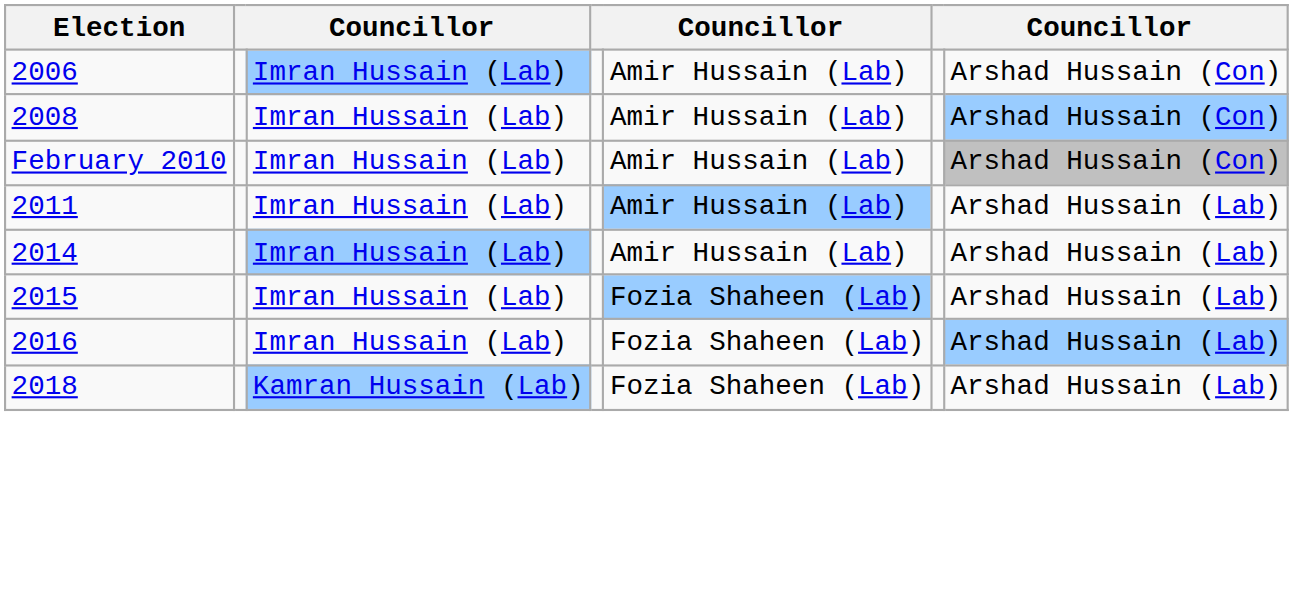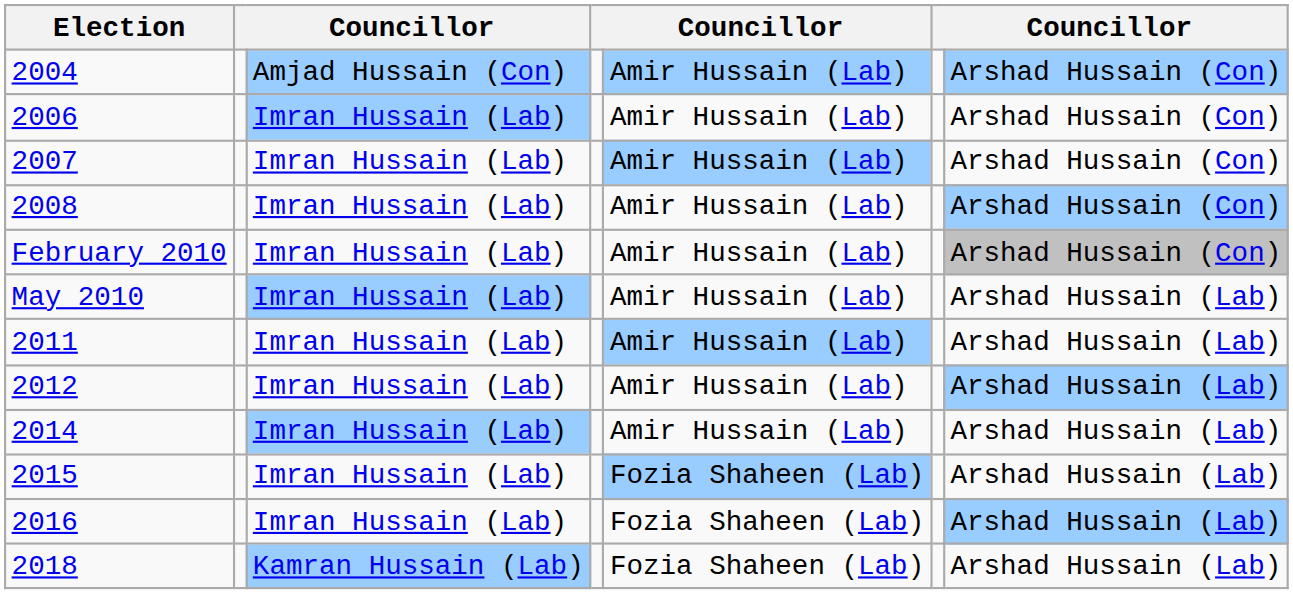+ row: (45, 72)
+ row: (45, 162)
+ row: (78, 297)
+ row: (45, 387)
